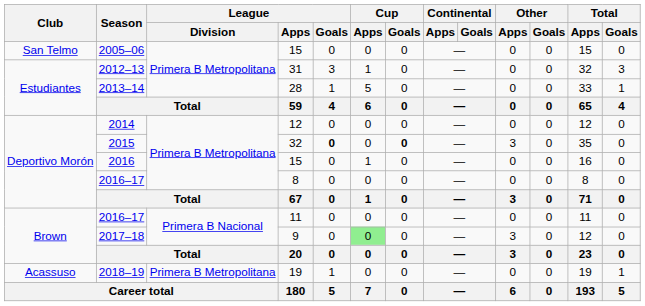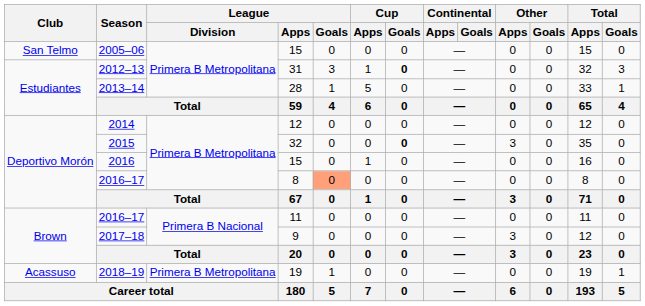(404, 69) normal -> (404, 69) bold
(332, 143) bold -> (332, 143) normal
(332, 180) no background -> (332, 180) lightsalmon background
(368, 236) lightgreen background -> (368, 236) no background
